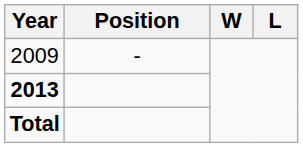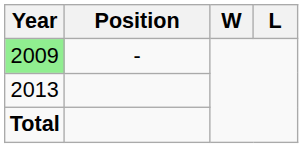(35, 55) no background -> (35, 55) lightgreen background
(35, 90) bold -> (35, 90) normal
